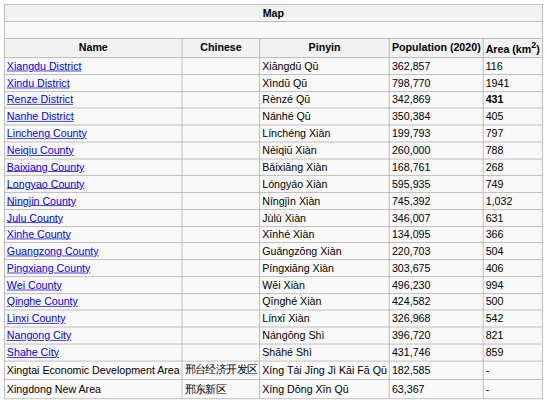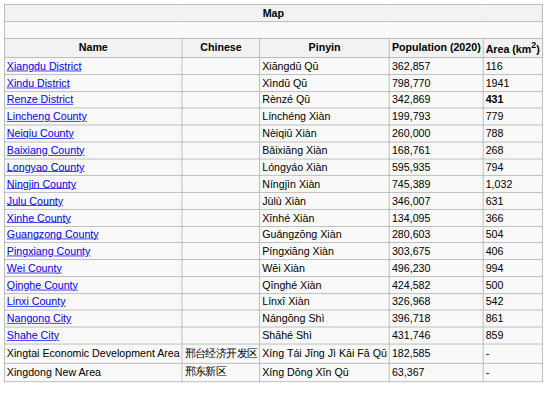- row: (40, 117)
(495, 134) 797 -> (495, 117) 779
(495, 184) 749 -> (495, 168) 794
(411, 201) 745,392 -> (411, 184) 745,389
(411, 252) 220,703 -> (411, 235) 280,603
(411, 336) 396,720 -> (411, 319) 396,718
(495, 336) 821 -> (495, 319) 861
